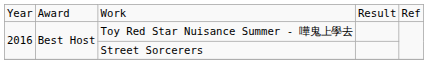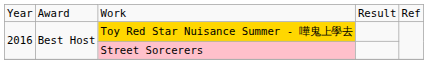(227, 31) no background -> (227, 31) gold background
(152, 50) no background -> (152, 50) pink background
